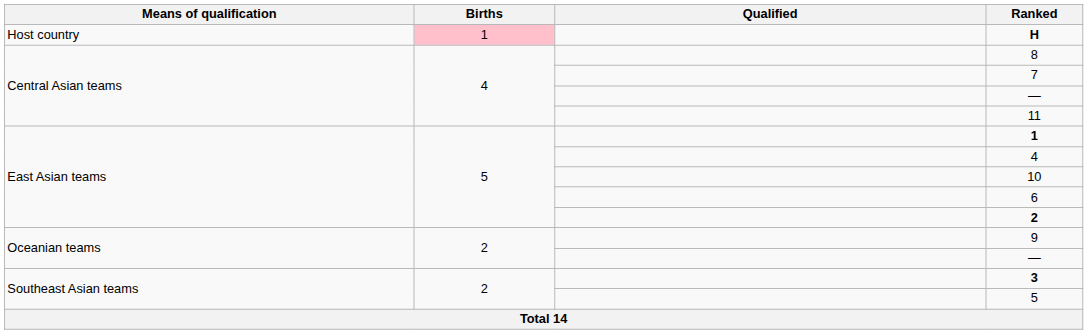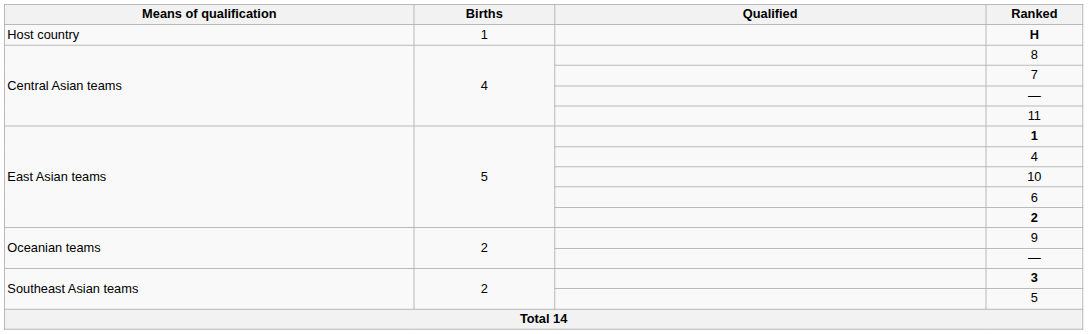(484, 34) pink background -> (484, 34) no background
